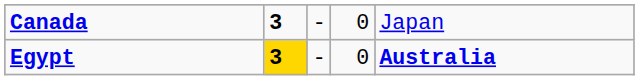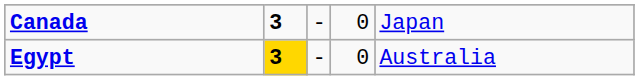(438, 58) bold -> (438, 58) normal
